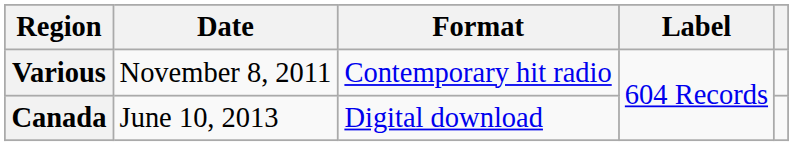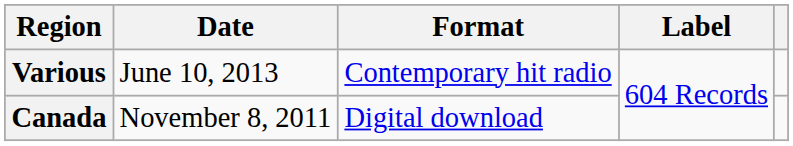(225, 72) November 8, 2011 -> (199, 72) June 10, 2013
(199, 117) June 10, 2013 -> (225, 117) November 8, 2011
